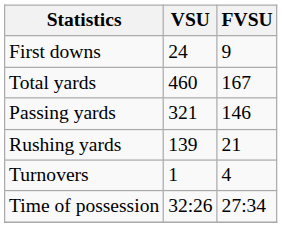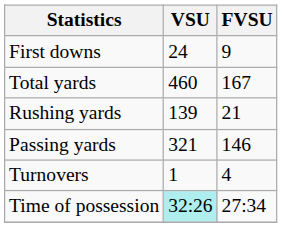rows swapped: (65, 144) <-> (63, 113)
(190, 206) no background -> (190, 206) paleturquoise background
